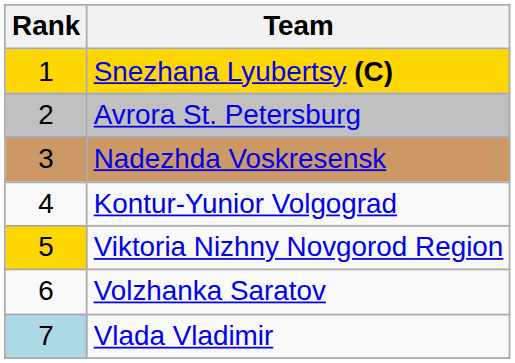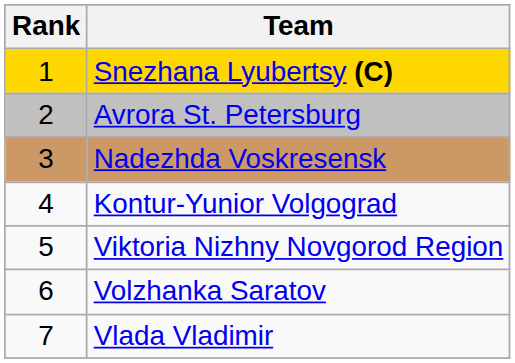(46, 247) gold background -> (46, 247) no background
(46, 335) lightblue background -> (46, 335) no background
